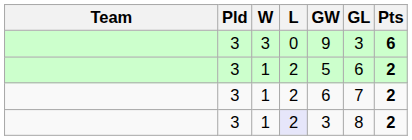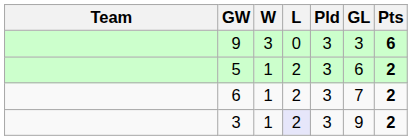columns swapped: (235, 17) <-> (326, 17)
(359, 122) 8 -> (359, 122) 9
